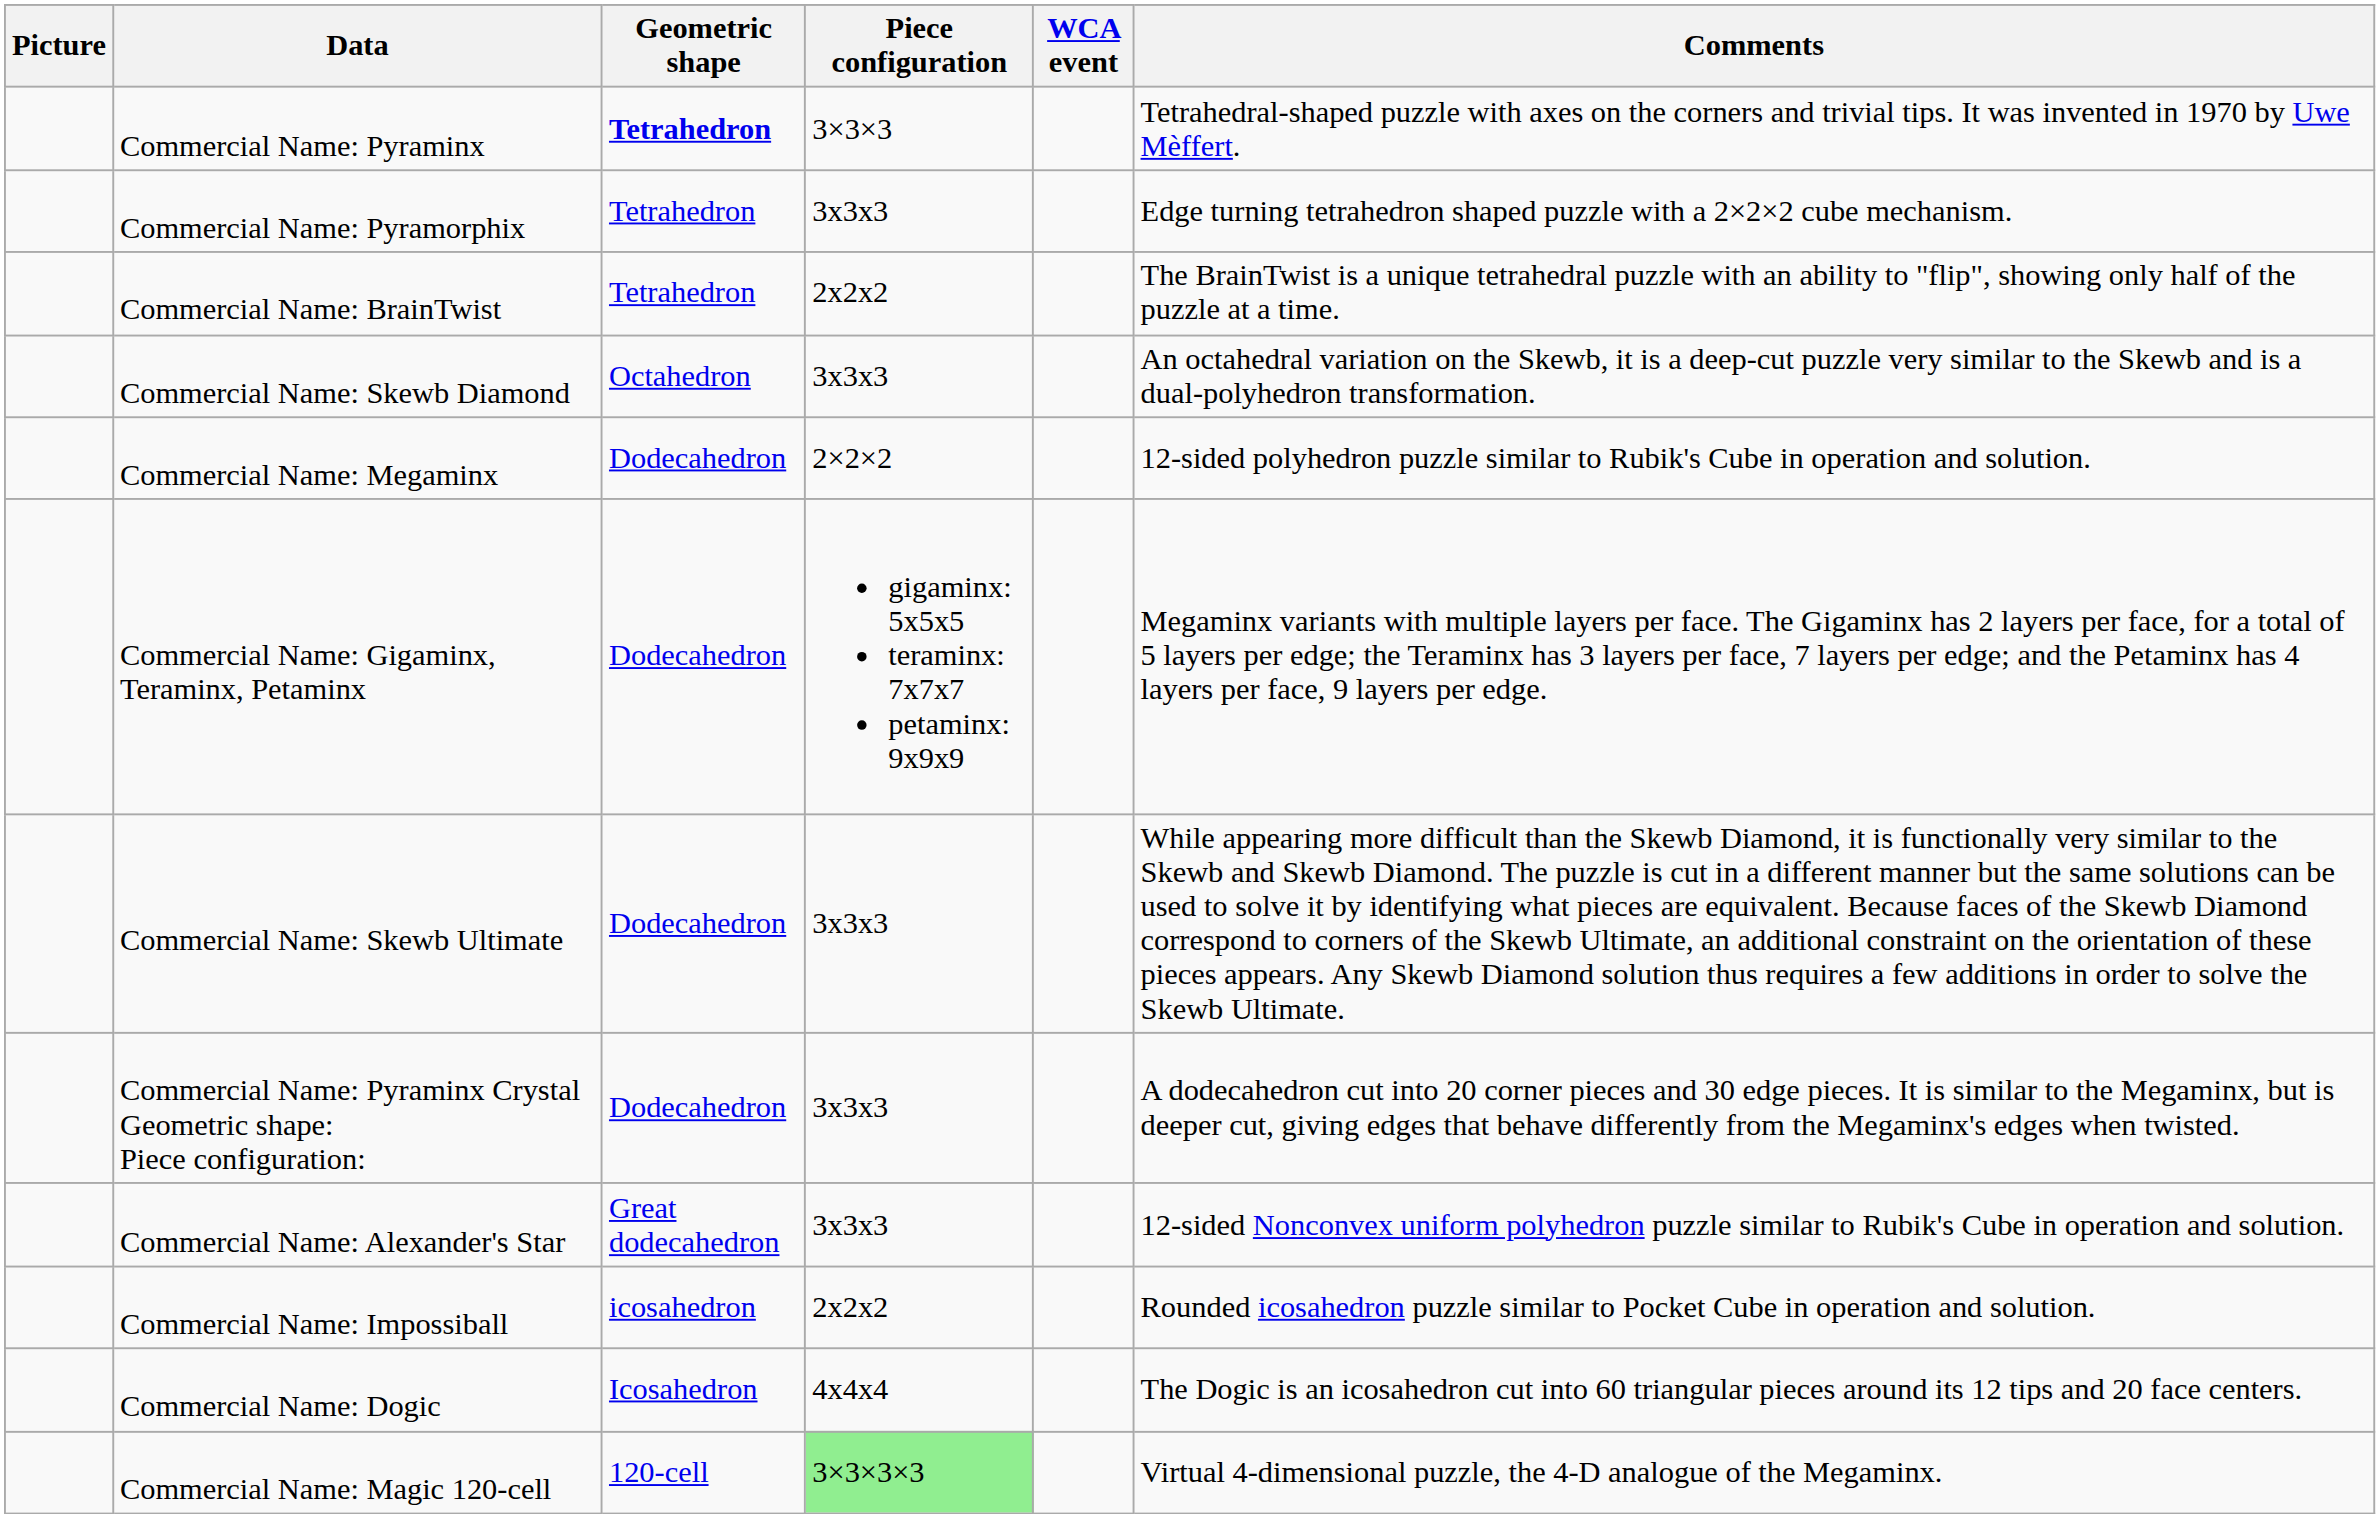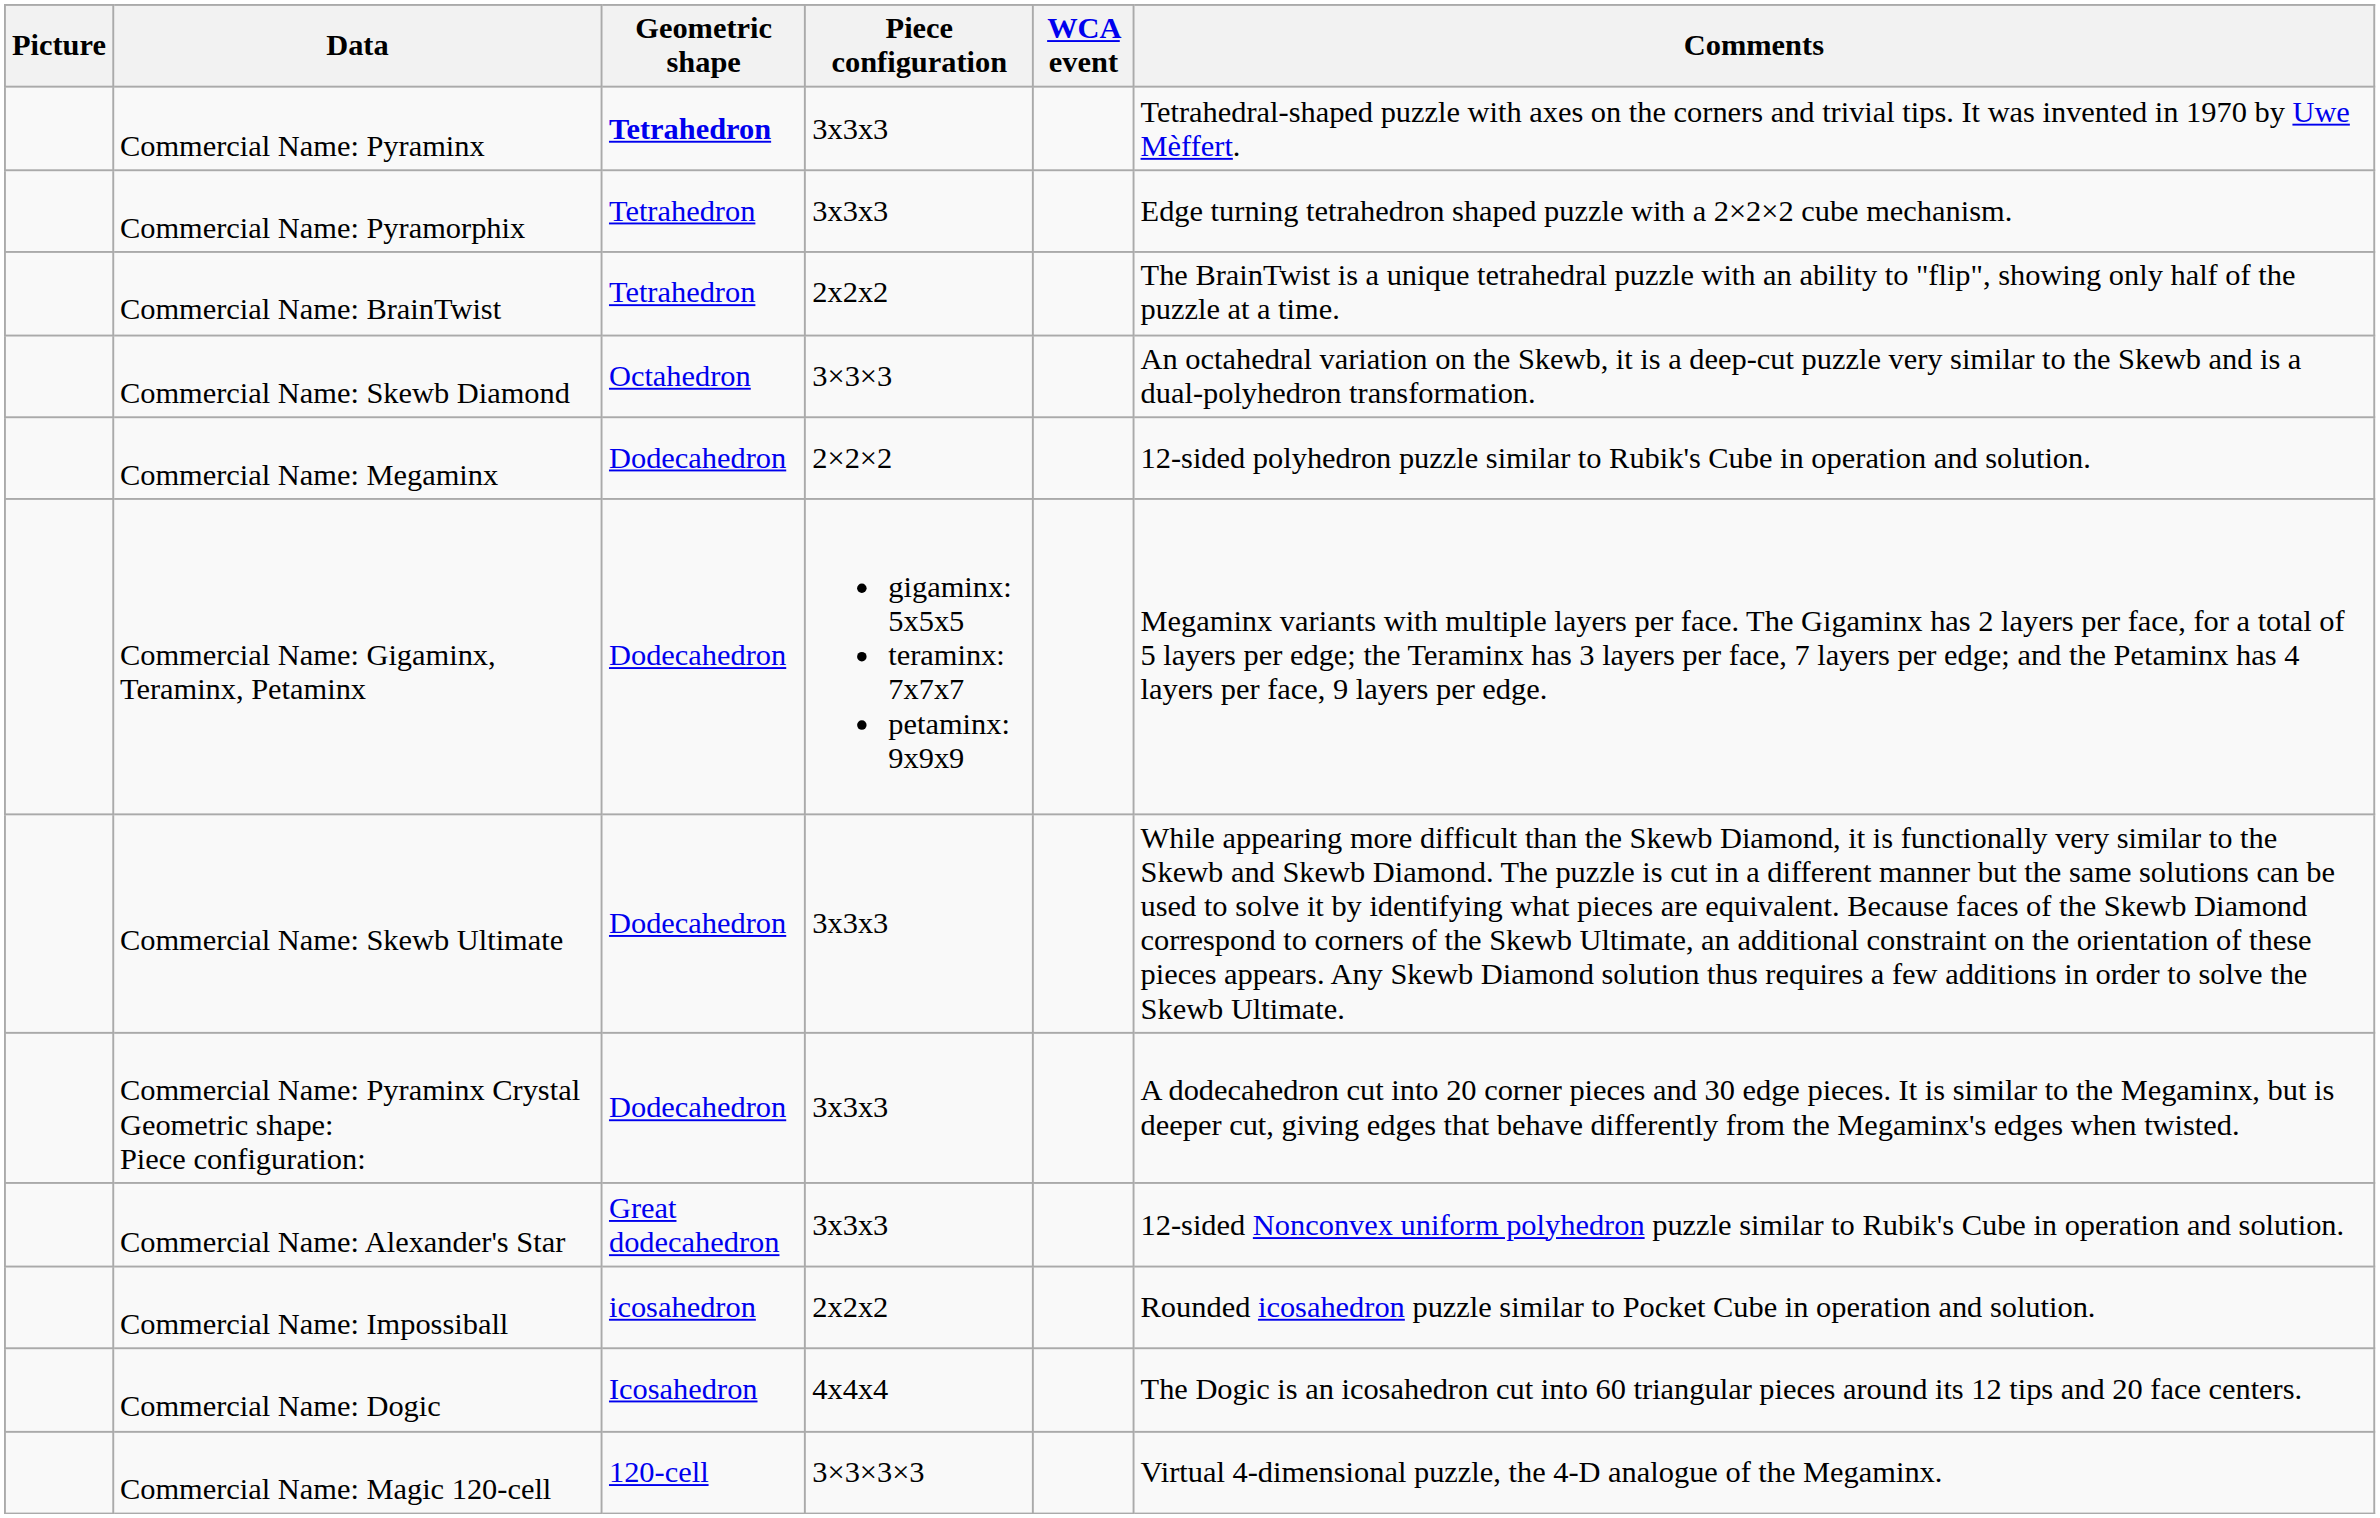(852, 128) 3×3×3 -> (850, 128) 3x3x3
(850, 375) 3x3x3 -> (852, 375) 3×3×3
(868, 1471) lightgreen background -> (868, 1471) no background
